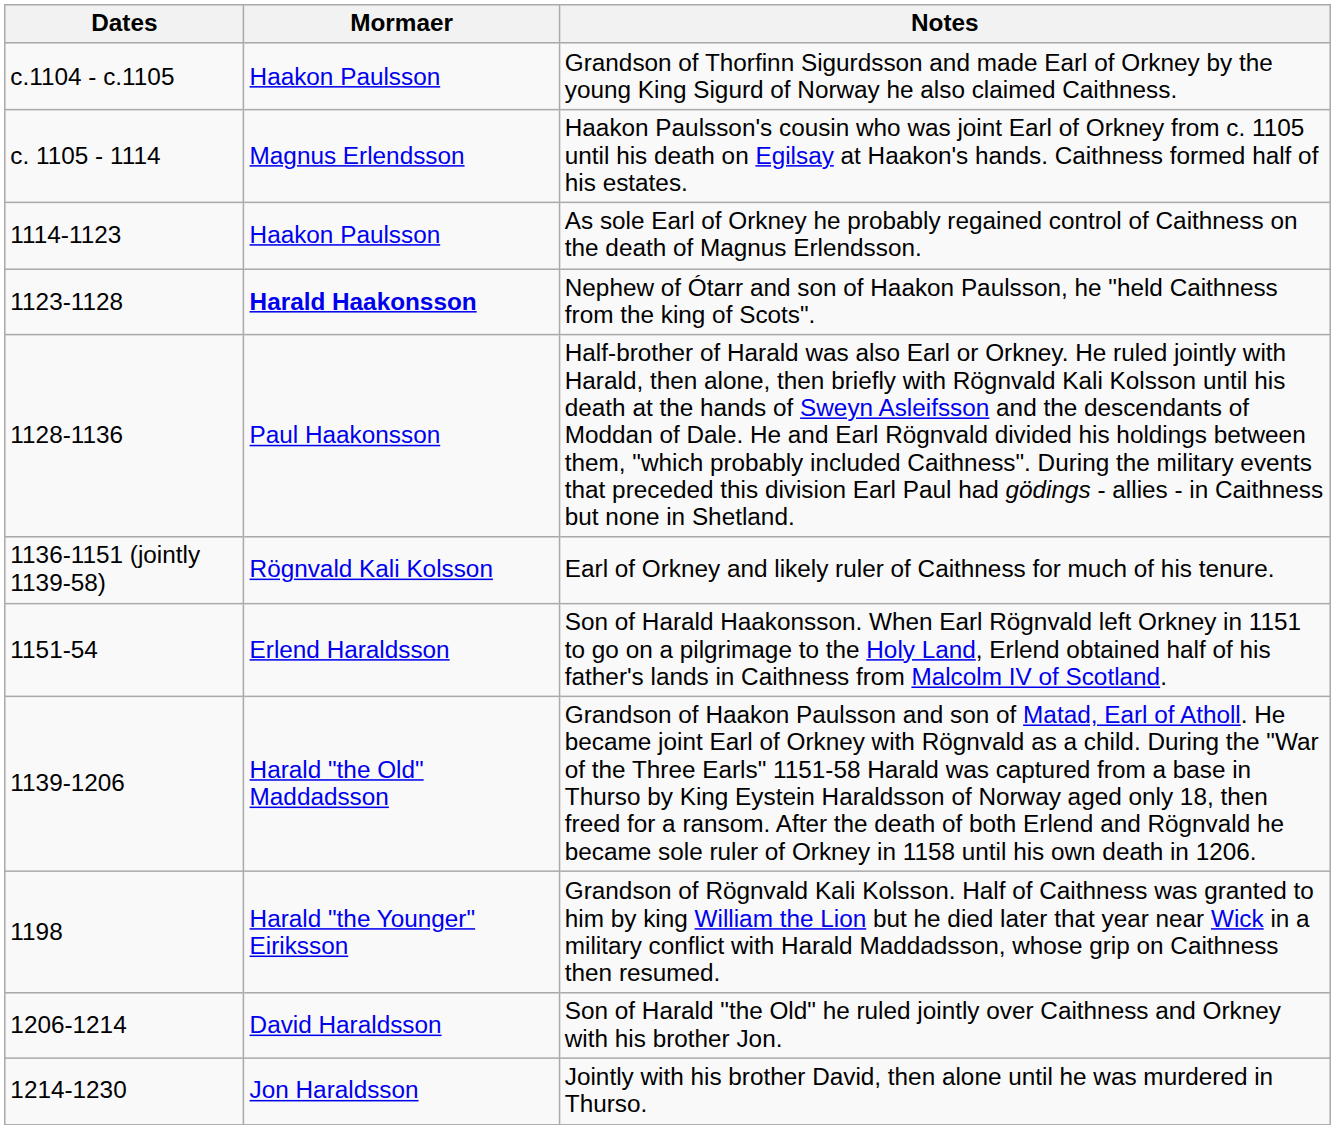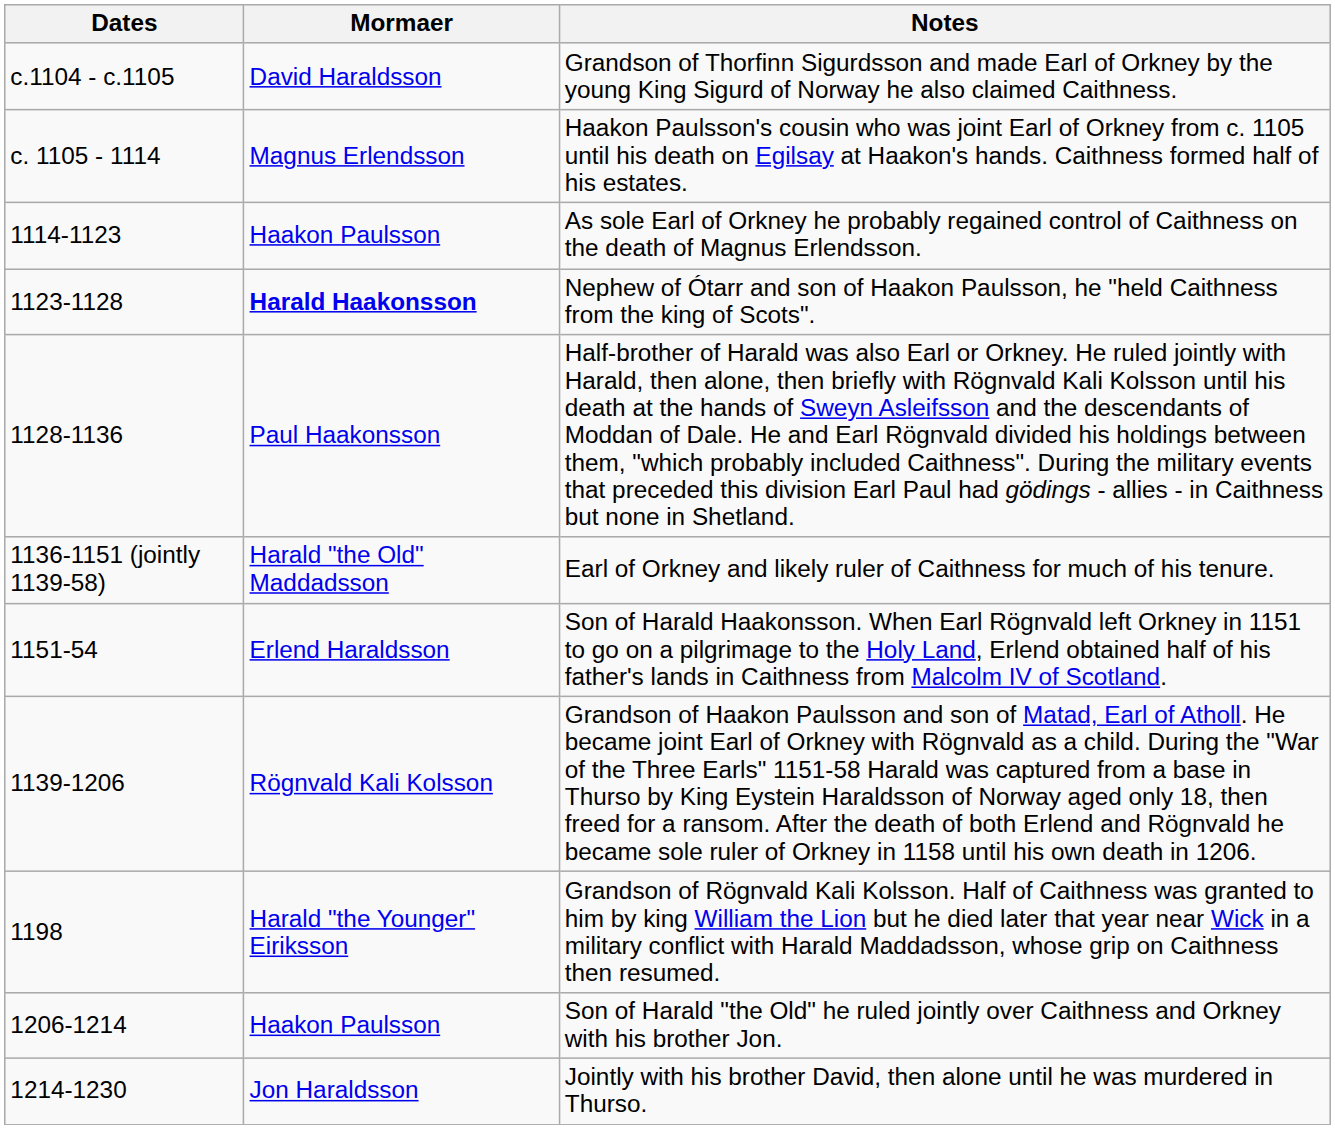(345, 76) Haakon Paulsson -> (346, 76) David Haraldsson
(371, 569) Rögnvald Kali Kolsson -> (337, 569) Harald "the Old" Maddadsson
(337, 783) Harald "the Old" Maddadsson -> (371, 783) Rögnvald Kali Kolsson
(346, 1025) David Haraldsson -> (345, 1025) Haakon Paulsson
